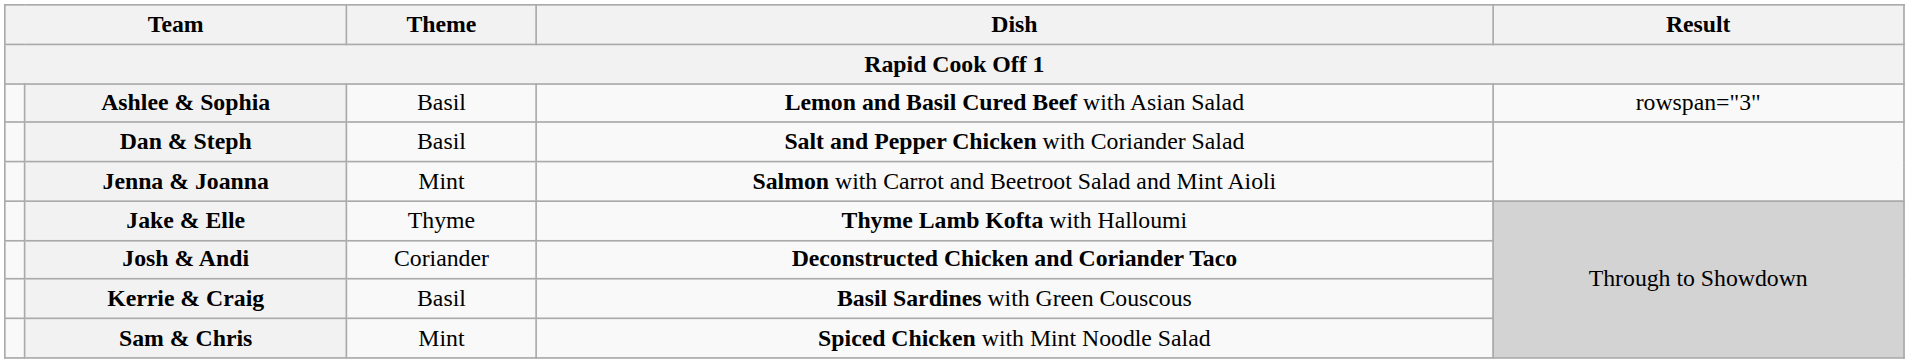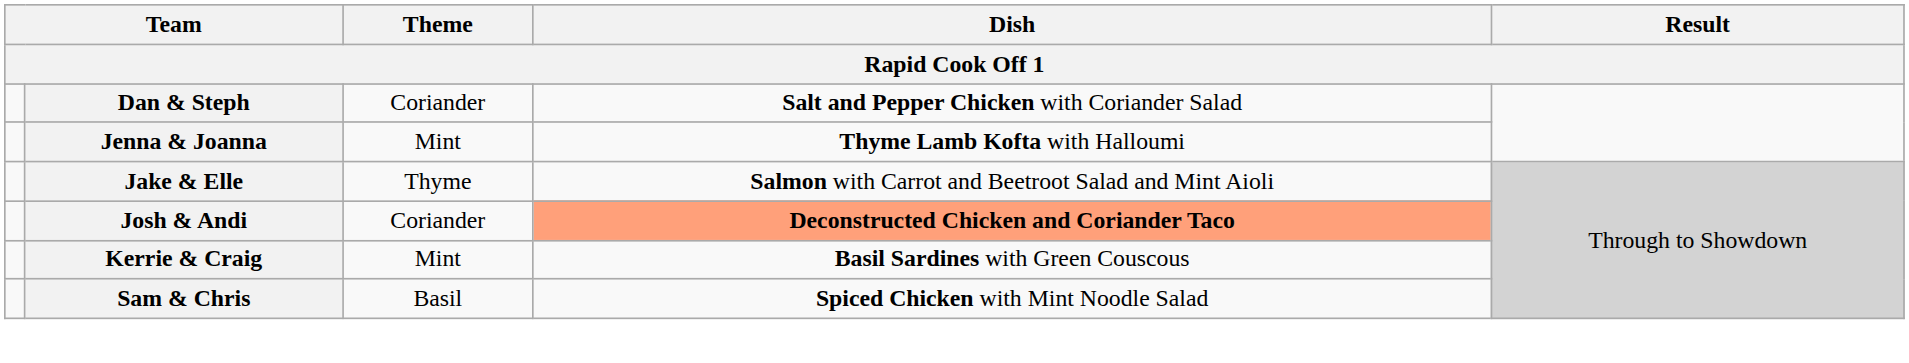- row: (186, 102)
(441, 142) Basil -> (438, 102) Coriander
(1014, 181) Salmon with Carrot and Beetroot Salad and Mint Aioli -> (1012, 142) Thyme Lamb Kofta with Halloumi
(1014, 220) Thyme Lamb Kofta with Halloumi -> (1012, 181) Salmon with Carrot and Beetroot Salad and Mint Aioli
(1014, 259) no background -> (1012, 220) lightsalmon background
(441, 298) Basil -> (438, 259) Mint
(441, 337) Mint -> (438, 298) Basil
